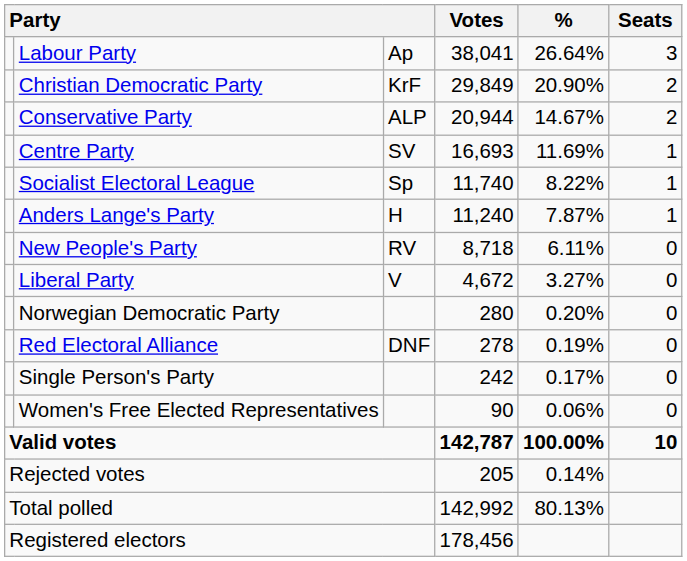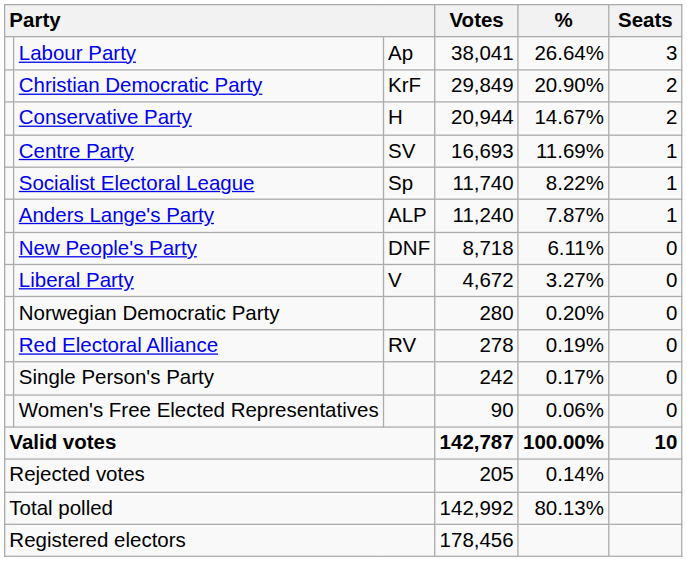(407, 118) ALP -> (395, 118) H
(395, 215) H -> (407, 215) ALP
(402, 248) RV -> (409, 248) DNF
(409, 345) DNF -> (402, 345) RV
